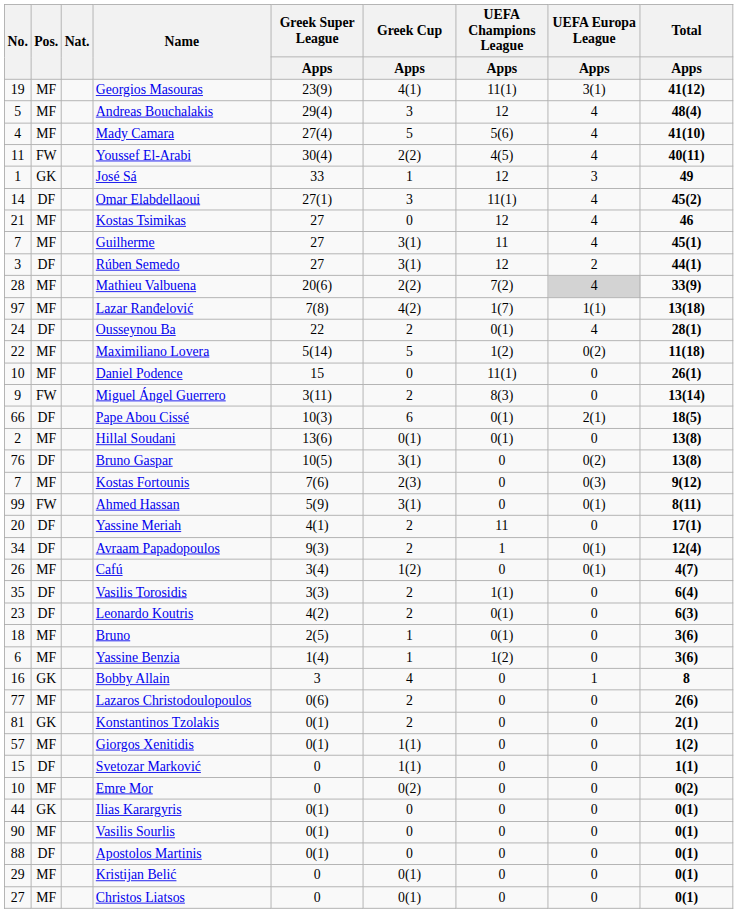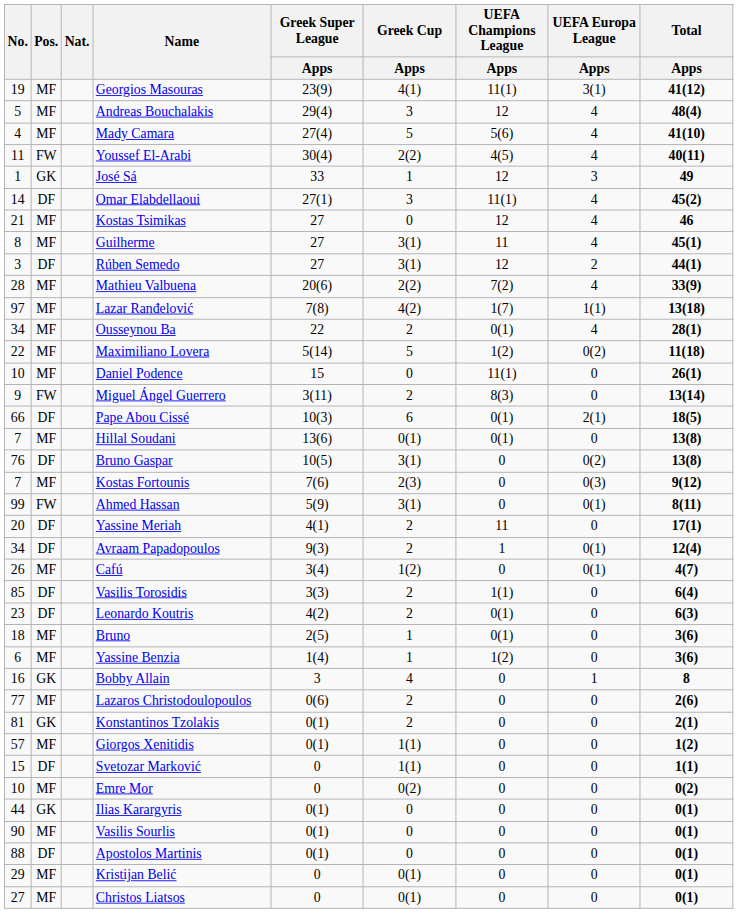(18, 242) 7 -> (18, 242) 8
(594, 286) lightgrey background -> (594, 286) no background
(18, 330) 24 -> (18, 330) 34
(46, 330) DF -> (46, 330) MF
(18, 439) 2 -> (18, 439) 7
(18, 591) 35 -> (18, 591) 85
